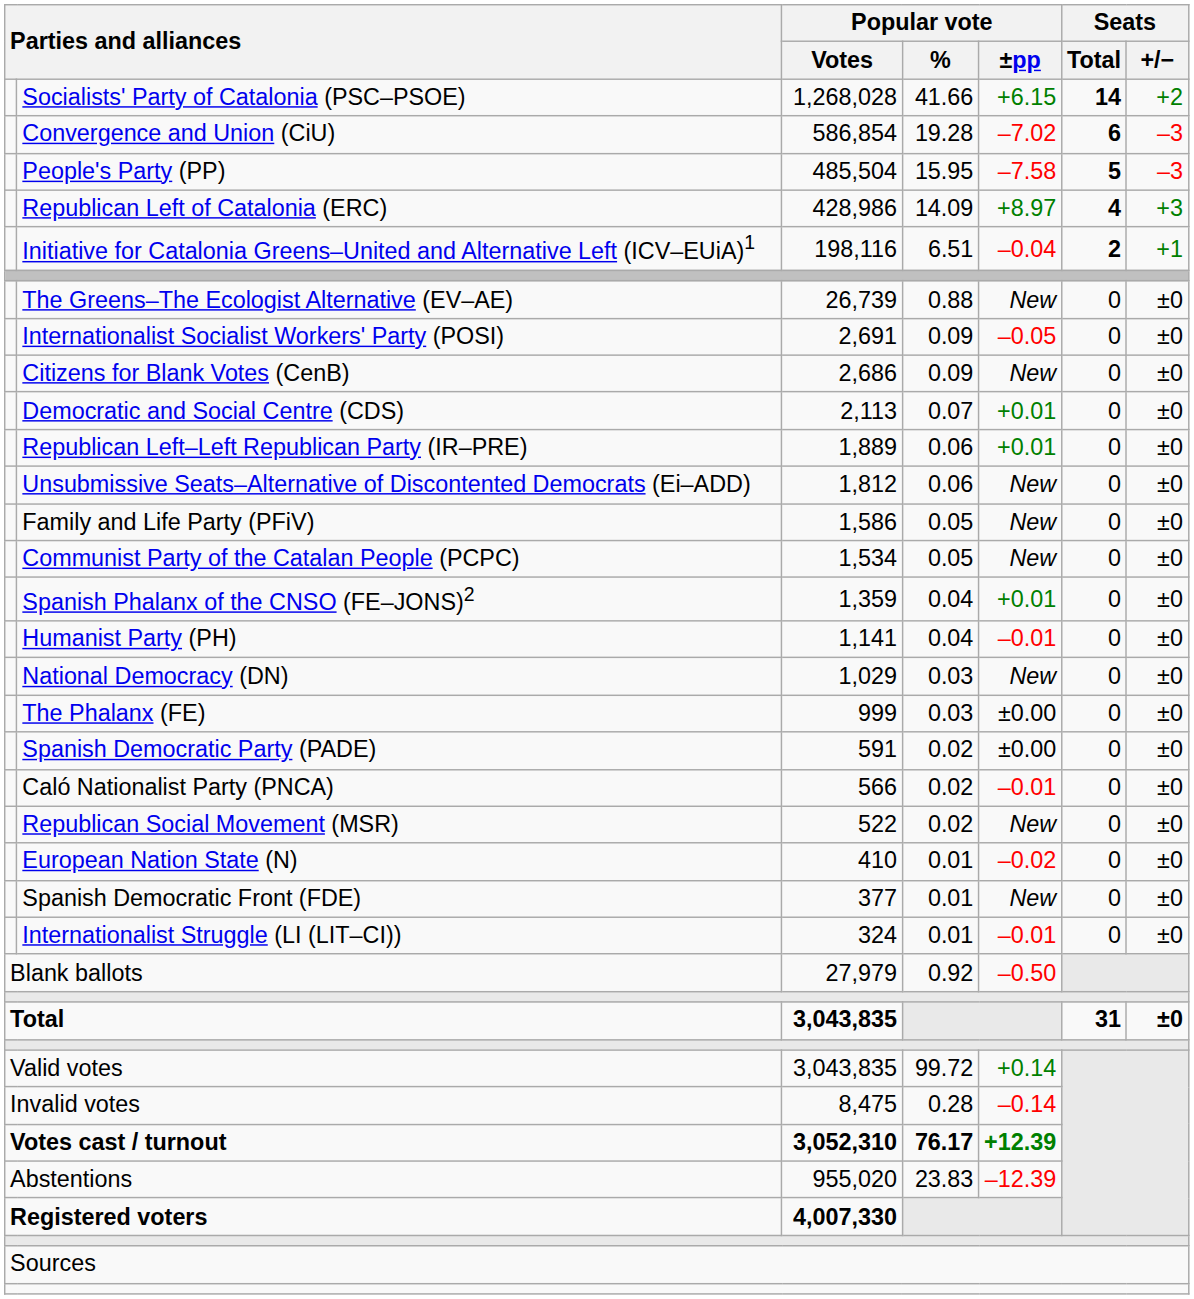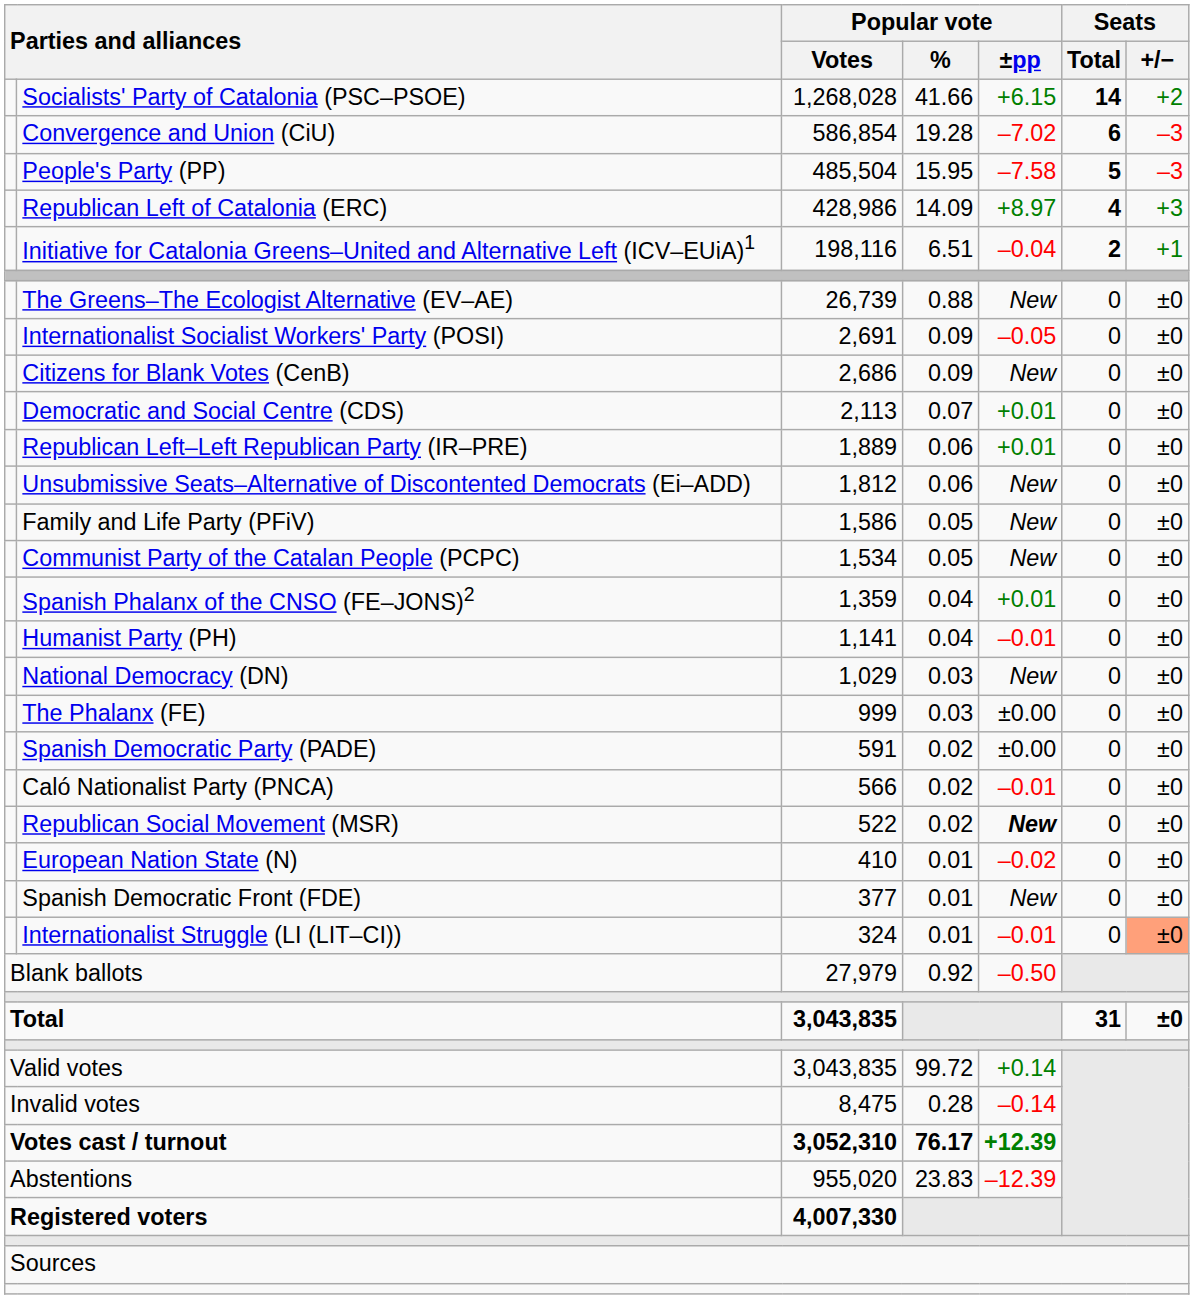(1033, 824) normal -> (1032, 824) bold
(1170, 935) no background -> (1170, 935) lightsalmon background
